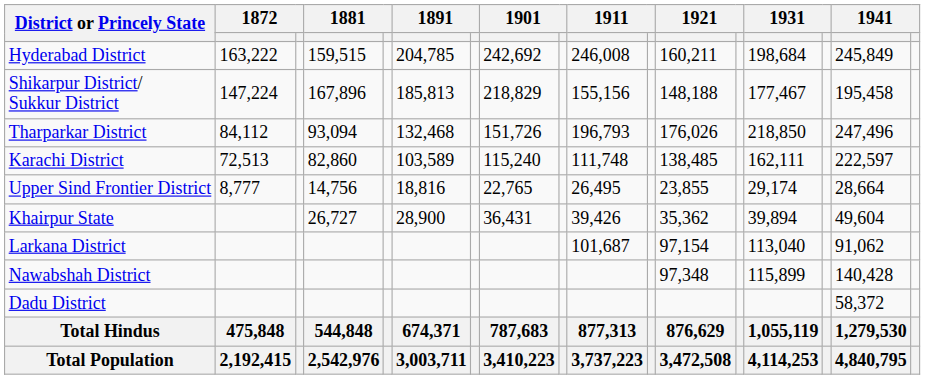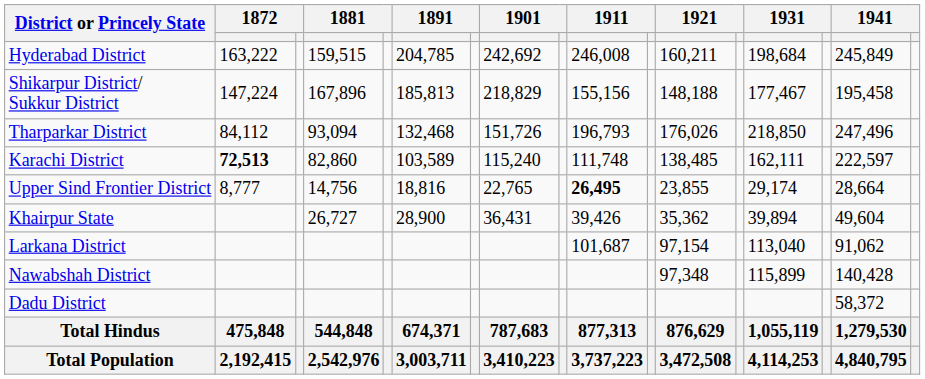(244, 160) normal -> (244, 160) bold
(596, 189) normal -> (596, 189) bold
